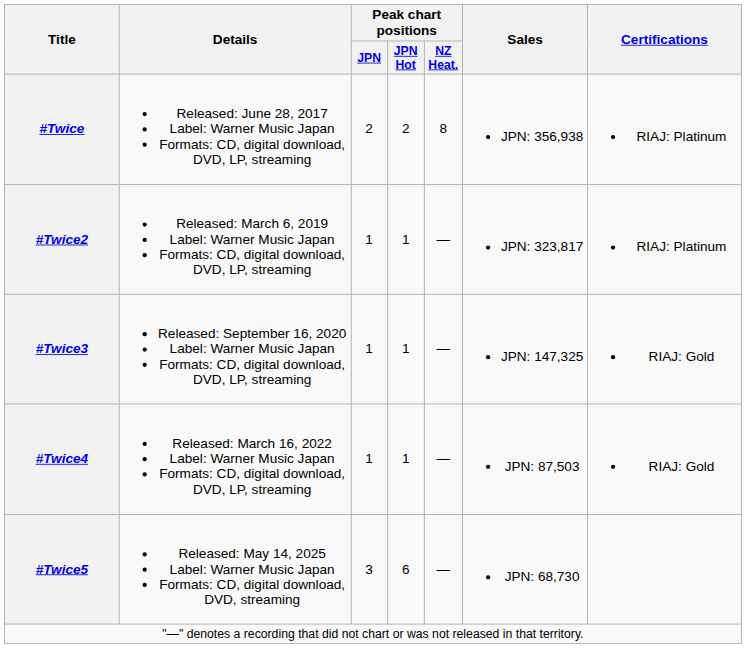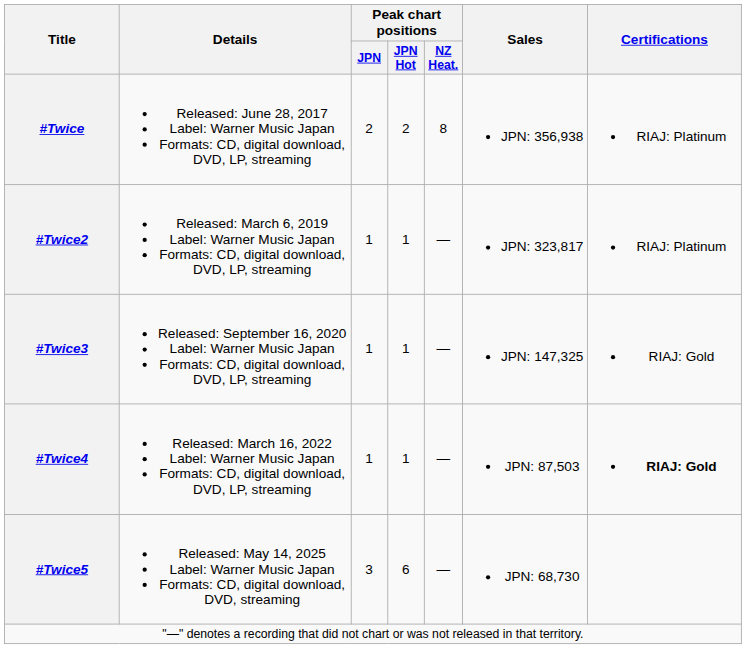(664, 467) normal -> (664, 467) bold
